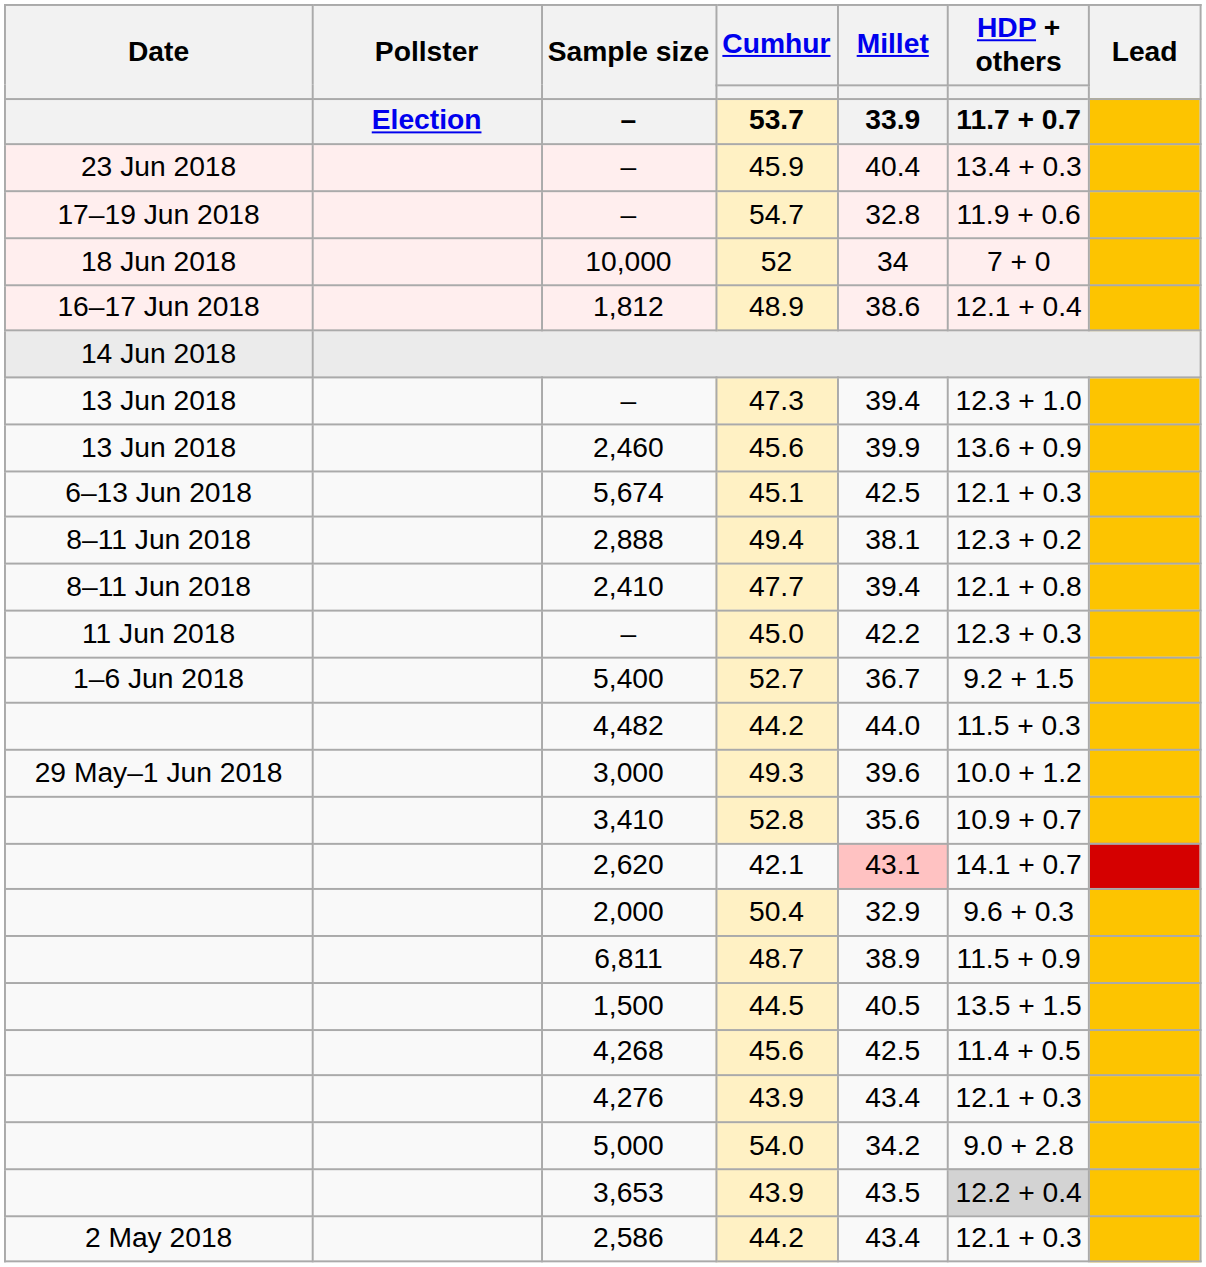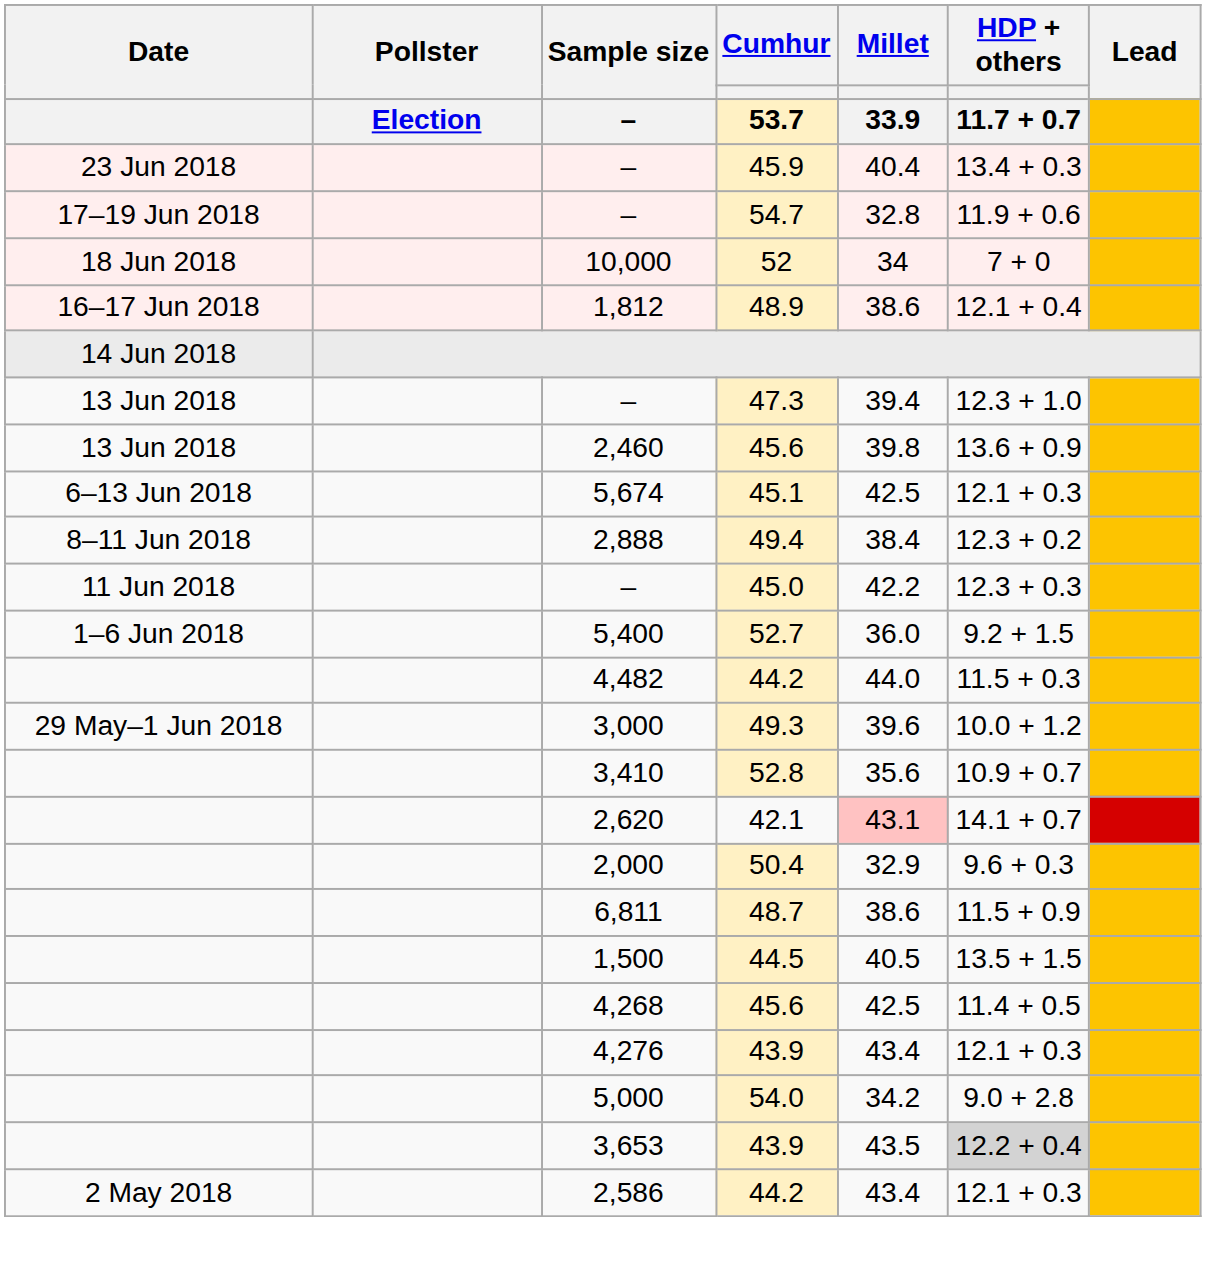(893, 447) 39.9 -> (893, 447) 39.8
(893, 540) 38.1 -> (893, 540) 38.4
- row: (628, 586)
(893, 679) 36.7 -> (893, 633) 36.0
(893, 959) 38.9 -> (893, 912) 38.6
